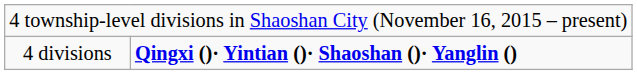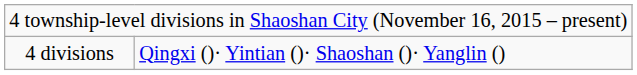(326, 52) bold -> (322, 52) normal
